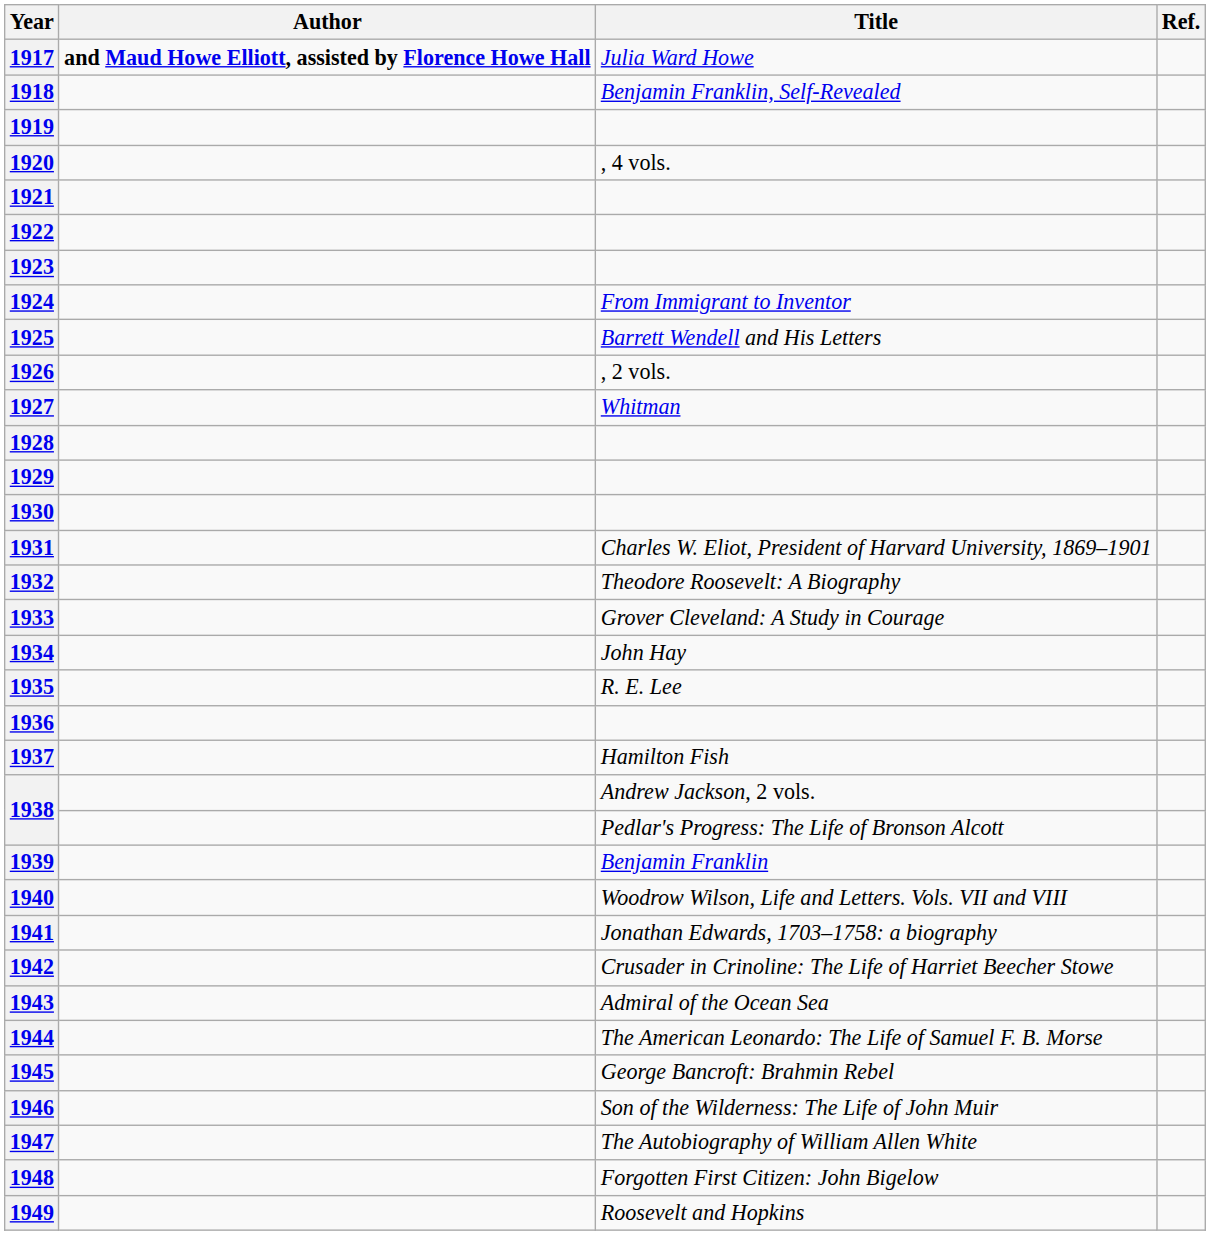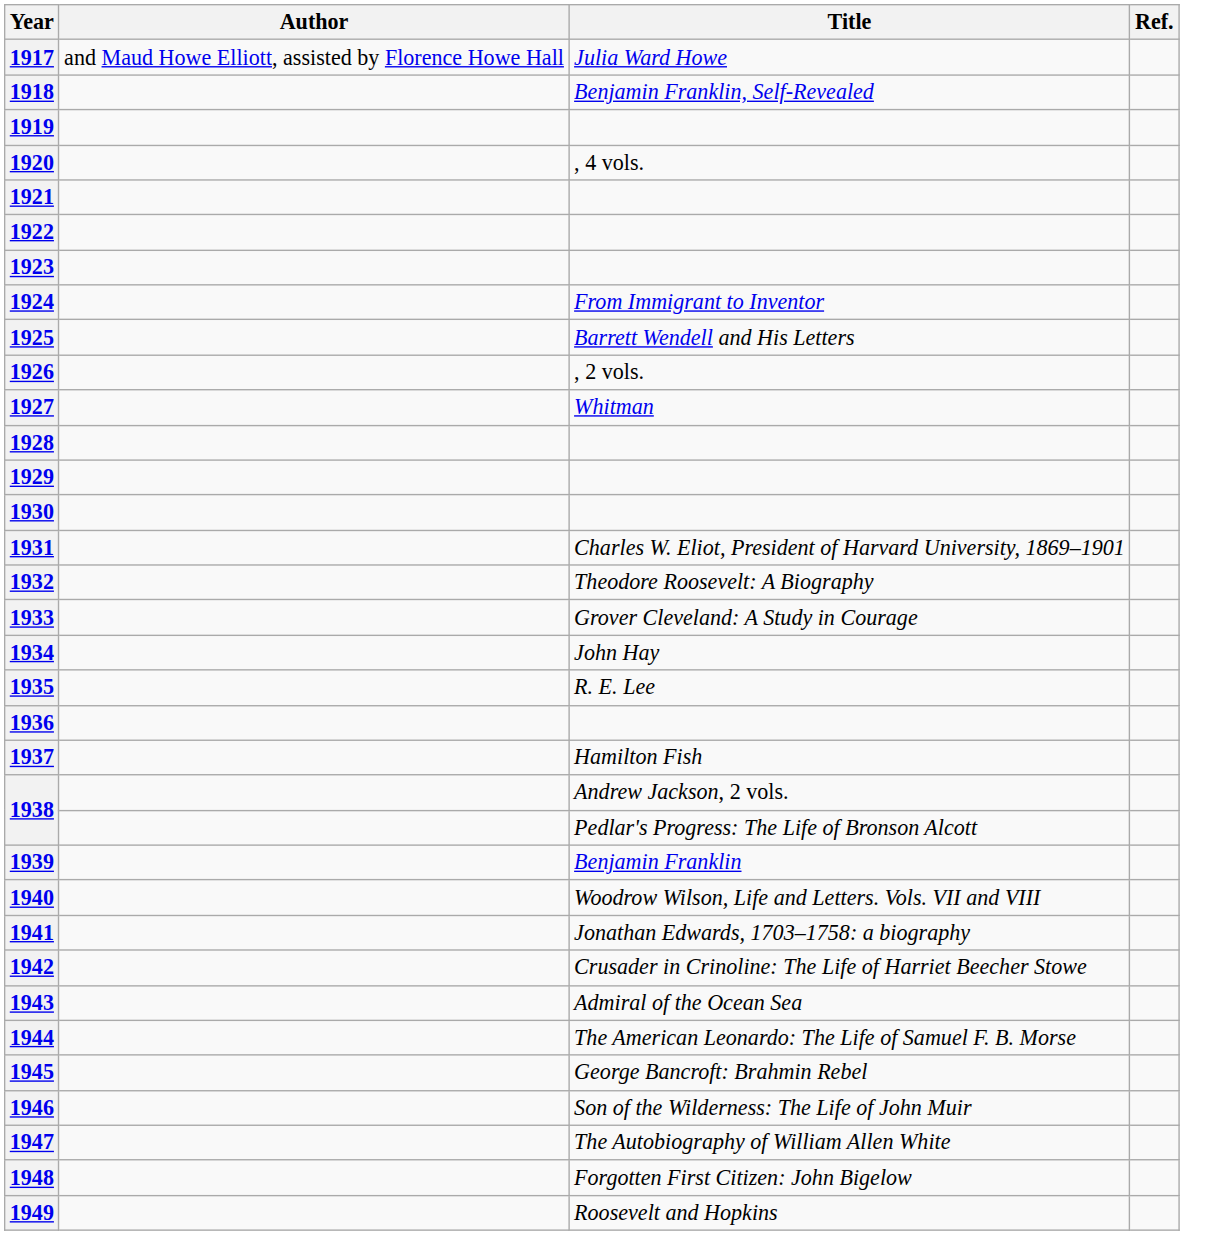(327, 57) bold -> (314, 57) normal
